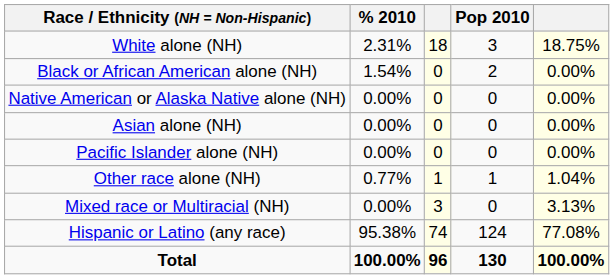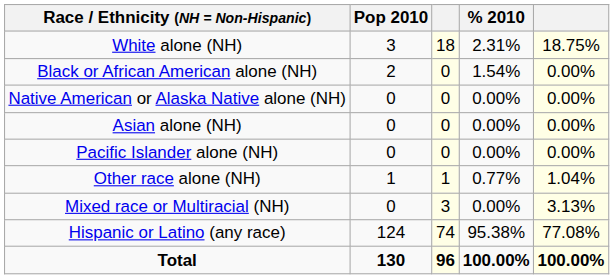columns swapped: (492, 17) <-> (387, 17)
